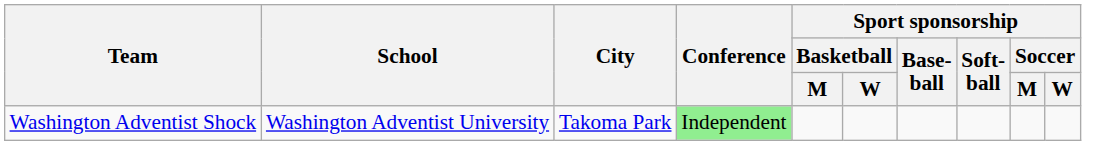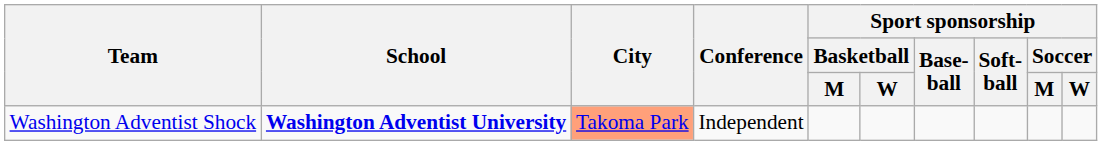(408, 122) normal -> (416, 122) bold
(615, 122) no background -> (632, 122) lightsalmon background
(734, 122) lightgreen background -> (751, 122) no background
